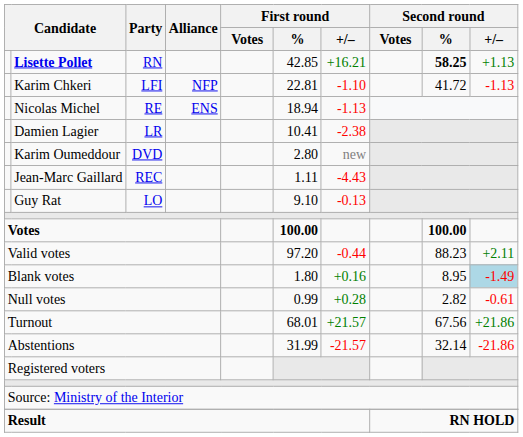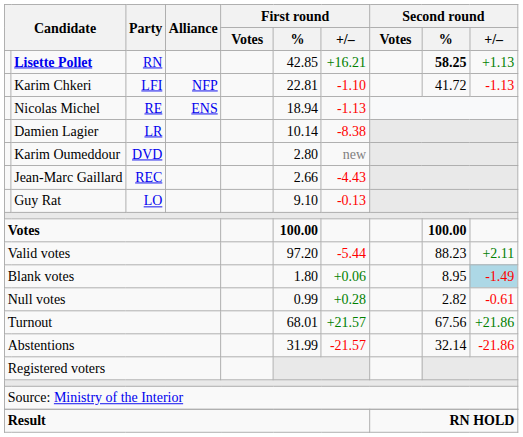(302, 131) 10.41 -> (302, 131) 10.14
(351, 131) -2.38 -> (351, 131) -8.38
(306, 177) 1.11 -> (306, 177) 2.66
(351, 253) -0.44 -> (351, 253) -5.44
(350, 276) +0.16 -> (350, 276) +0.06
